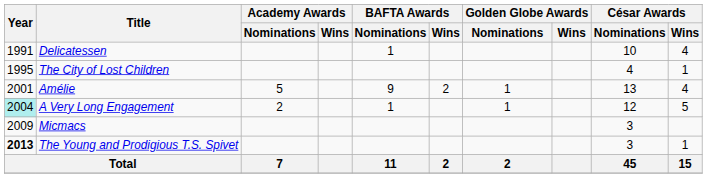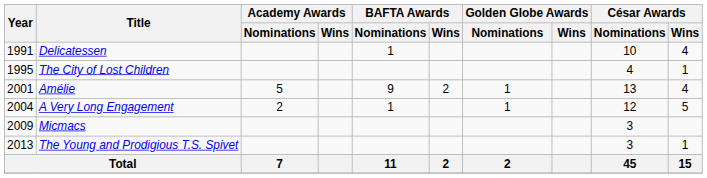(20, 107) paleturquoise background -> (20, 107) no background
(20, 145) bold -> (20, 145) normal
